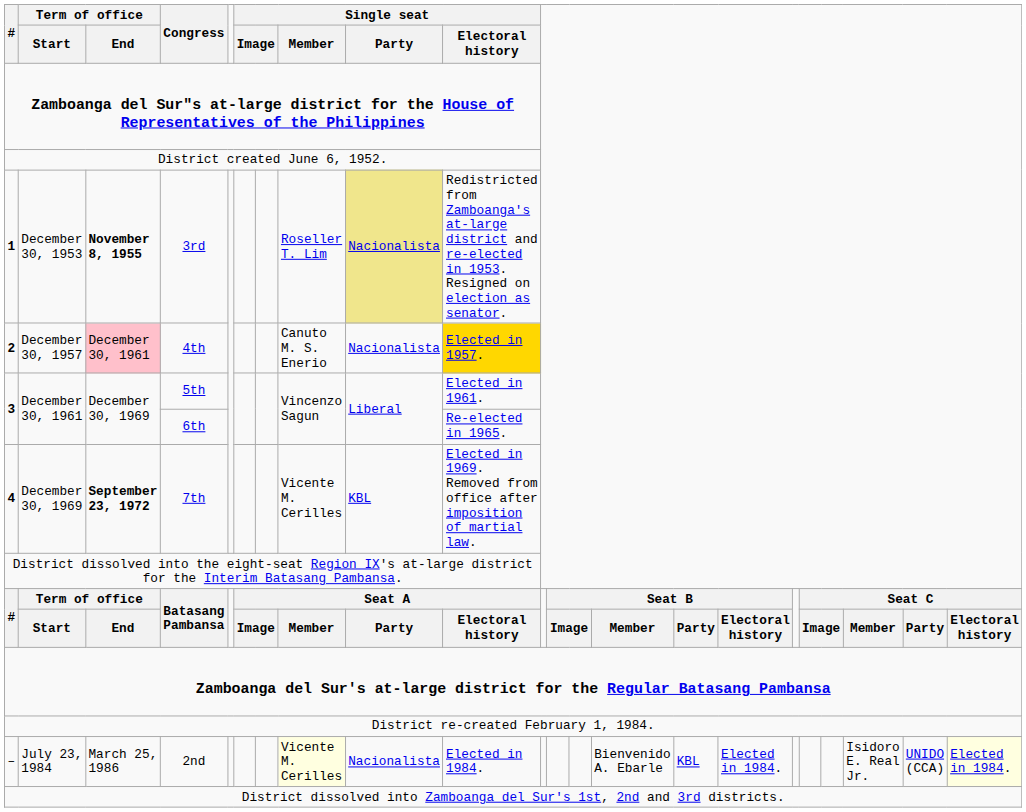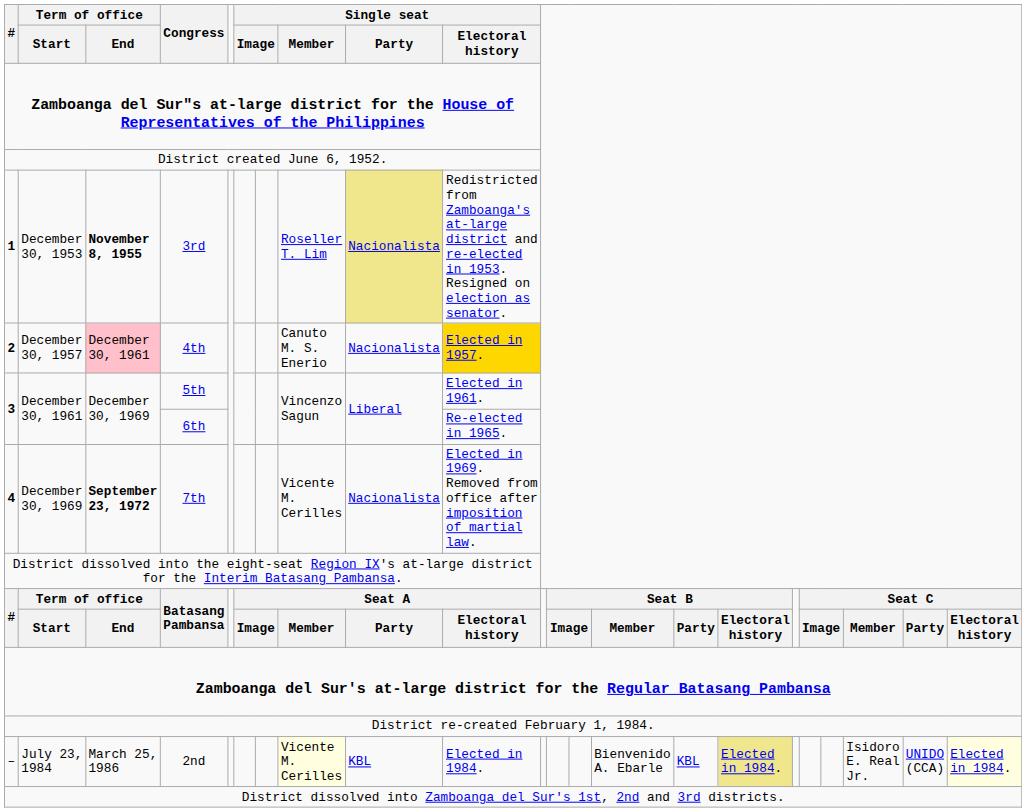(360, 499) KBL -> (394, 499) Nacionalista
(394, 762) Nacionalista -> (360, 762) KBL
(752, 762) no background -> (752, 762) khaki background
